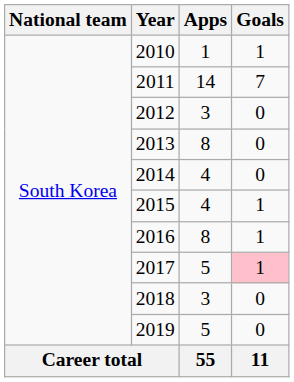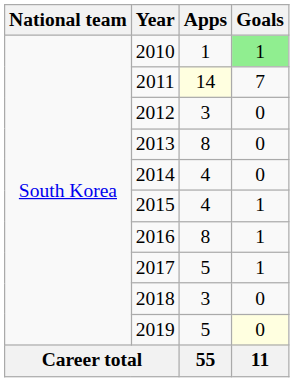(260, 50) no background -> (260, 50) lightgreen background
(205, 81) no background -> (205, 81) lightyellow background
(260, 267) pink background -> (260, 267) no background
(260, 329) no background -> (260, 329) lightyellow background
